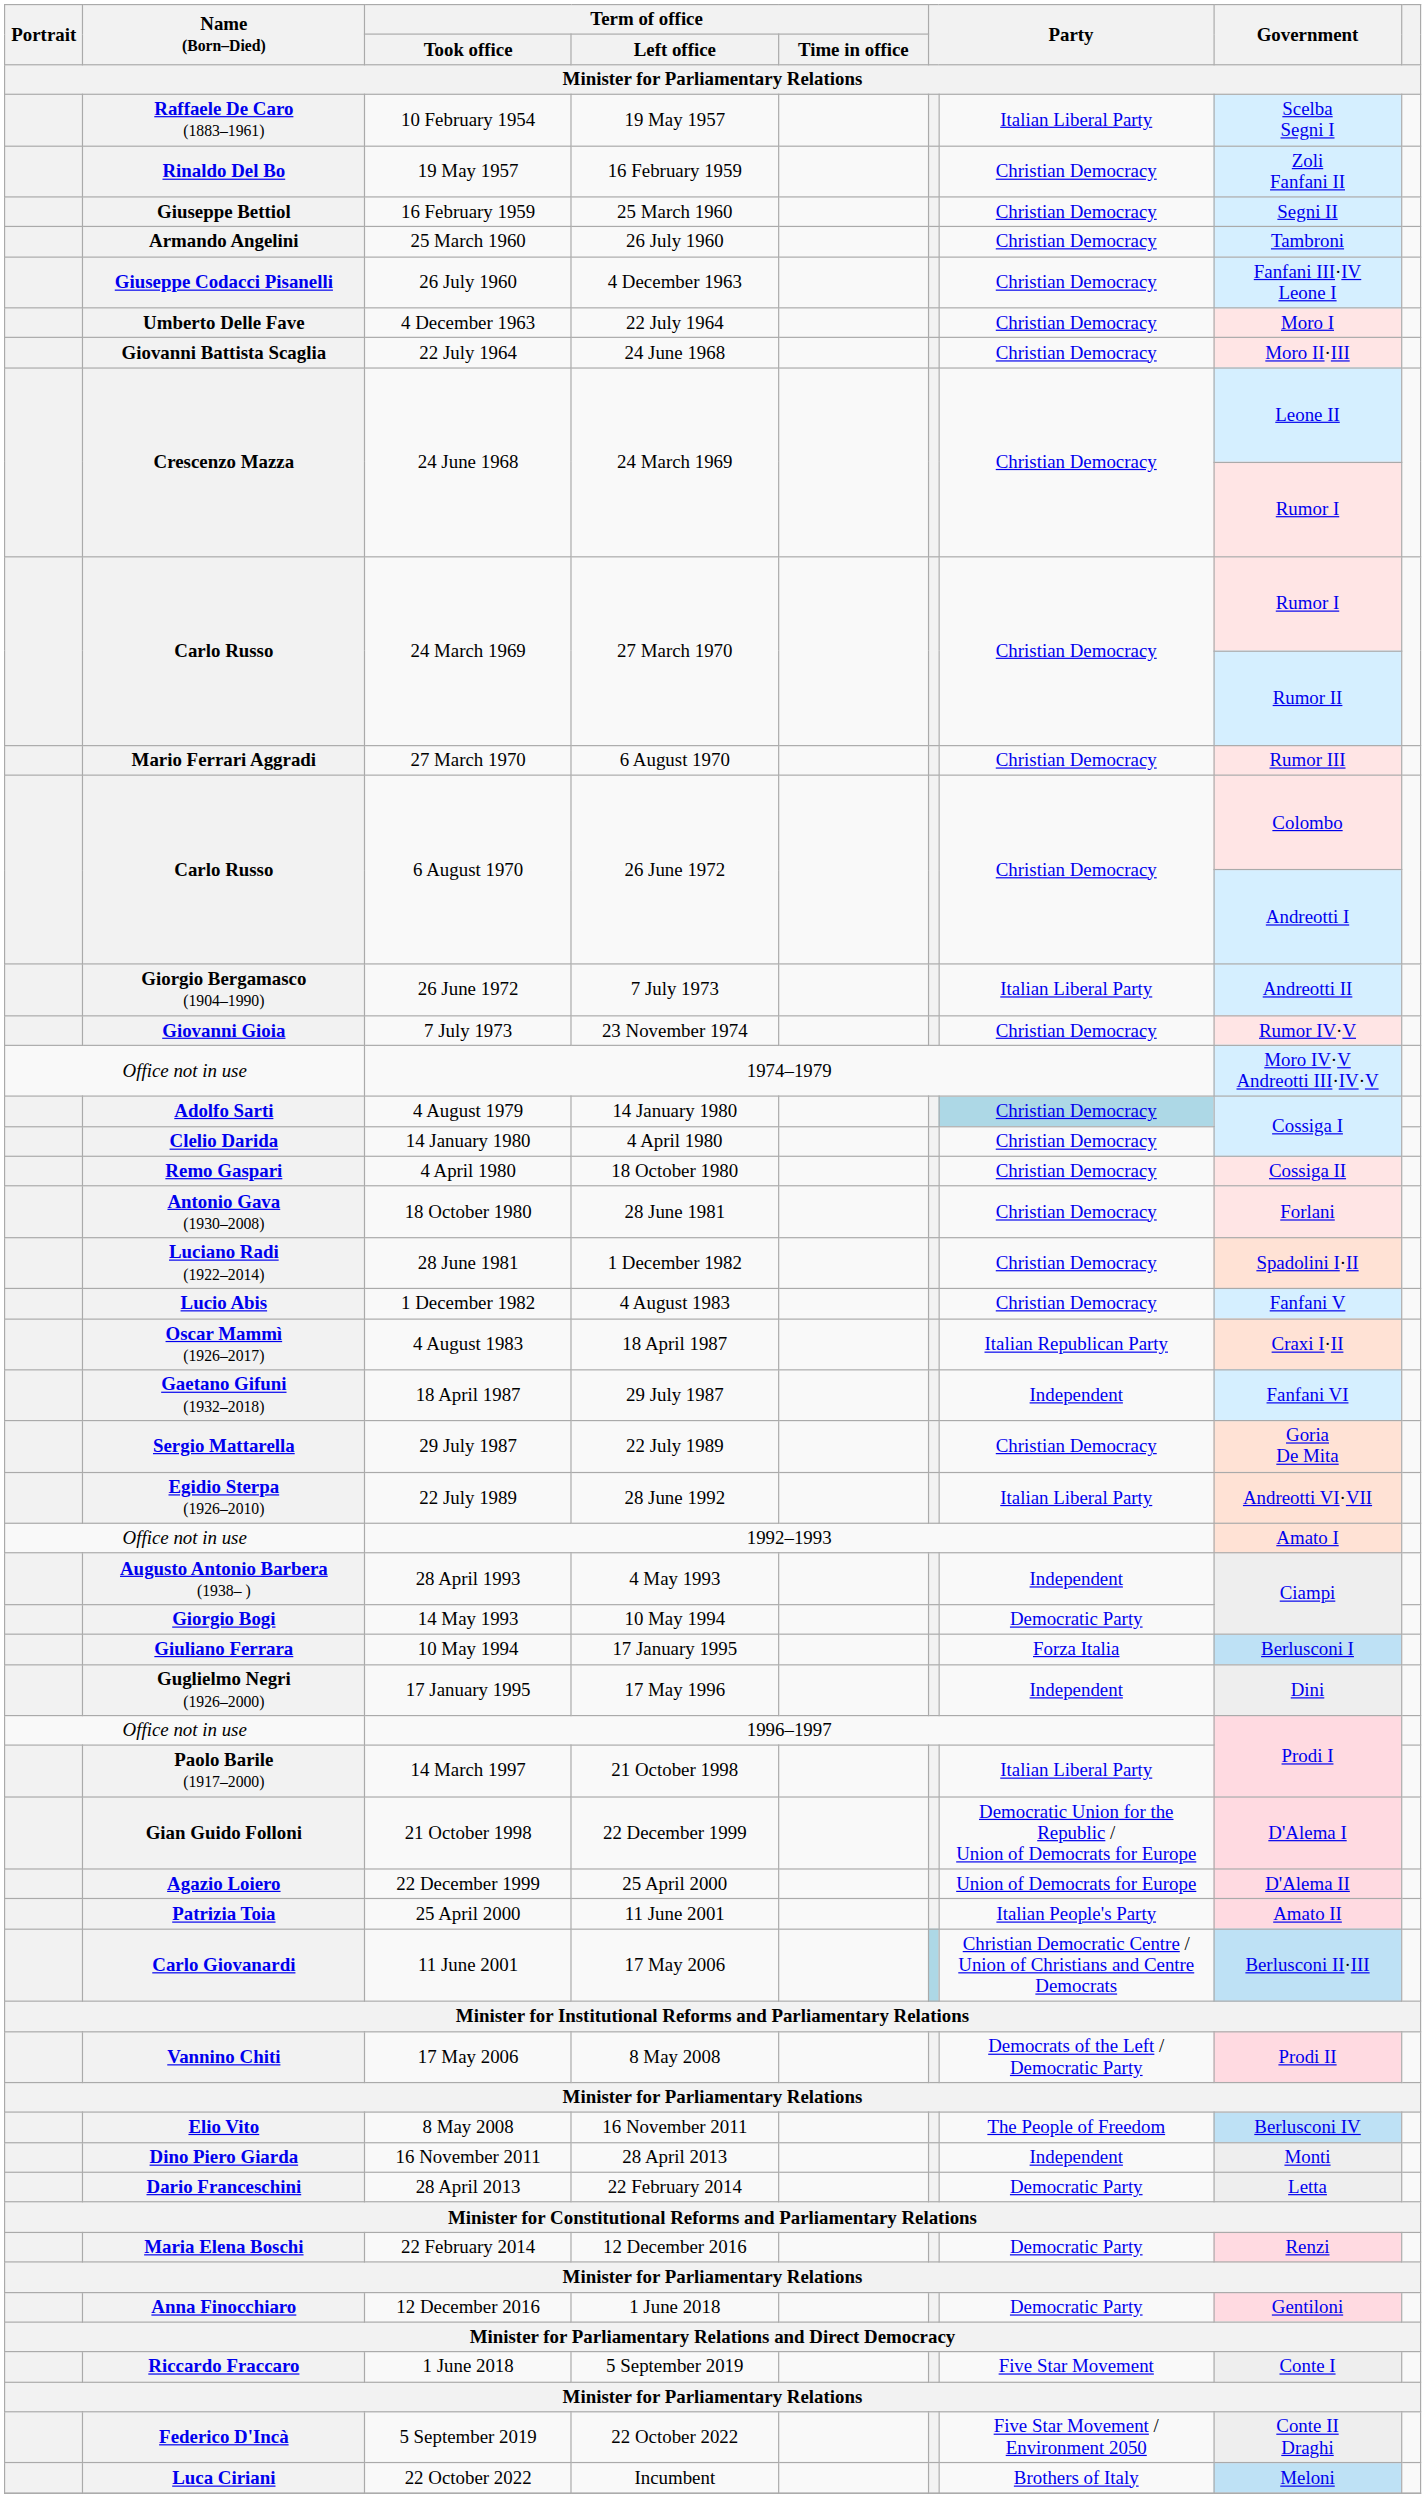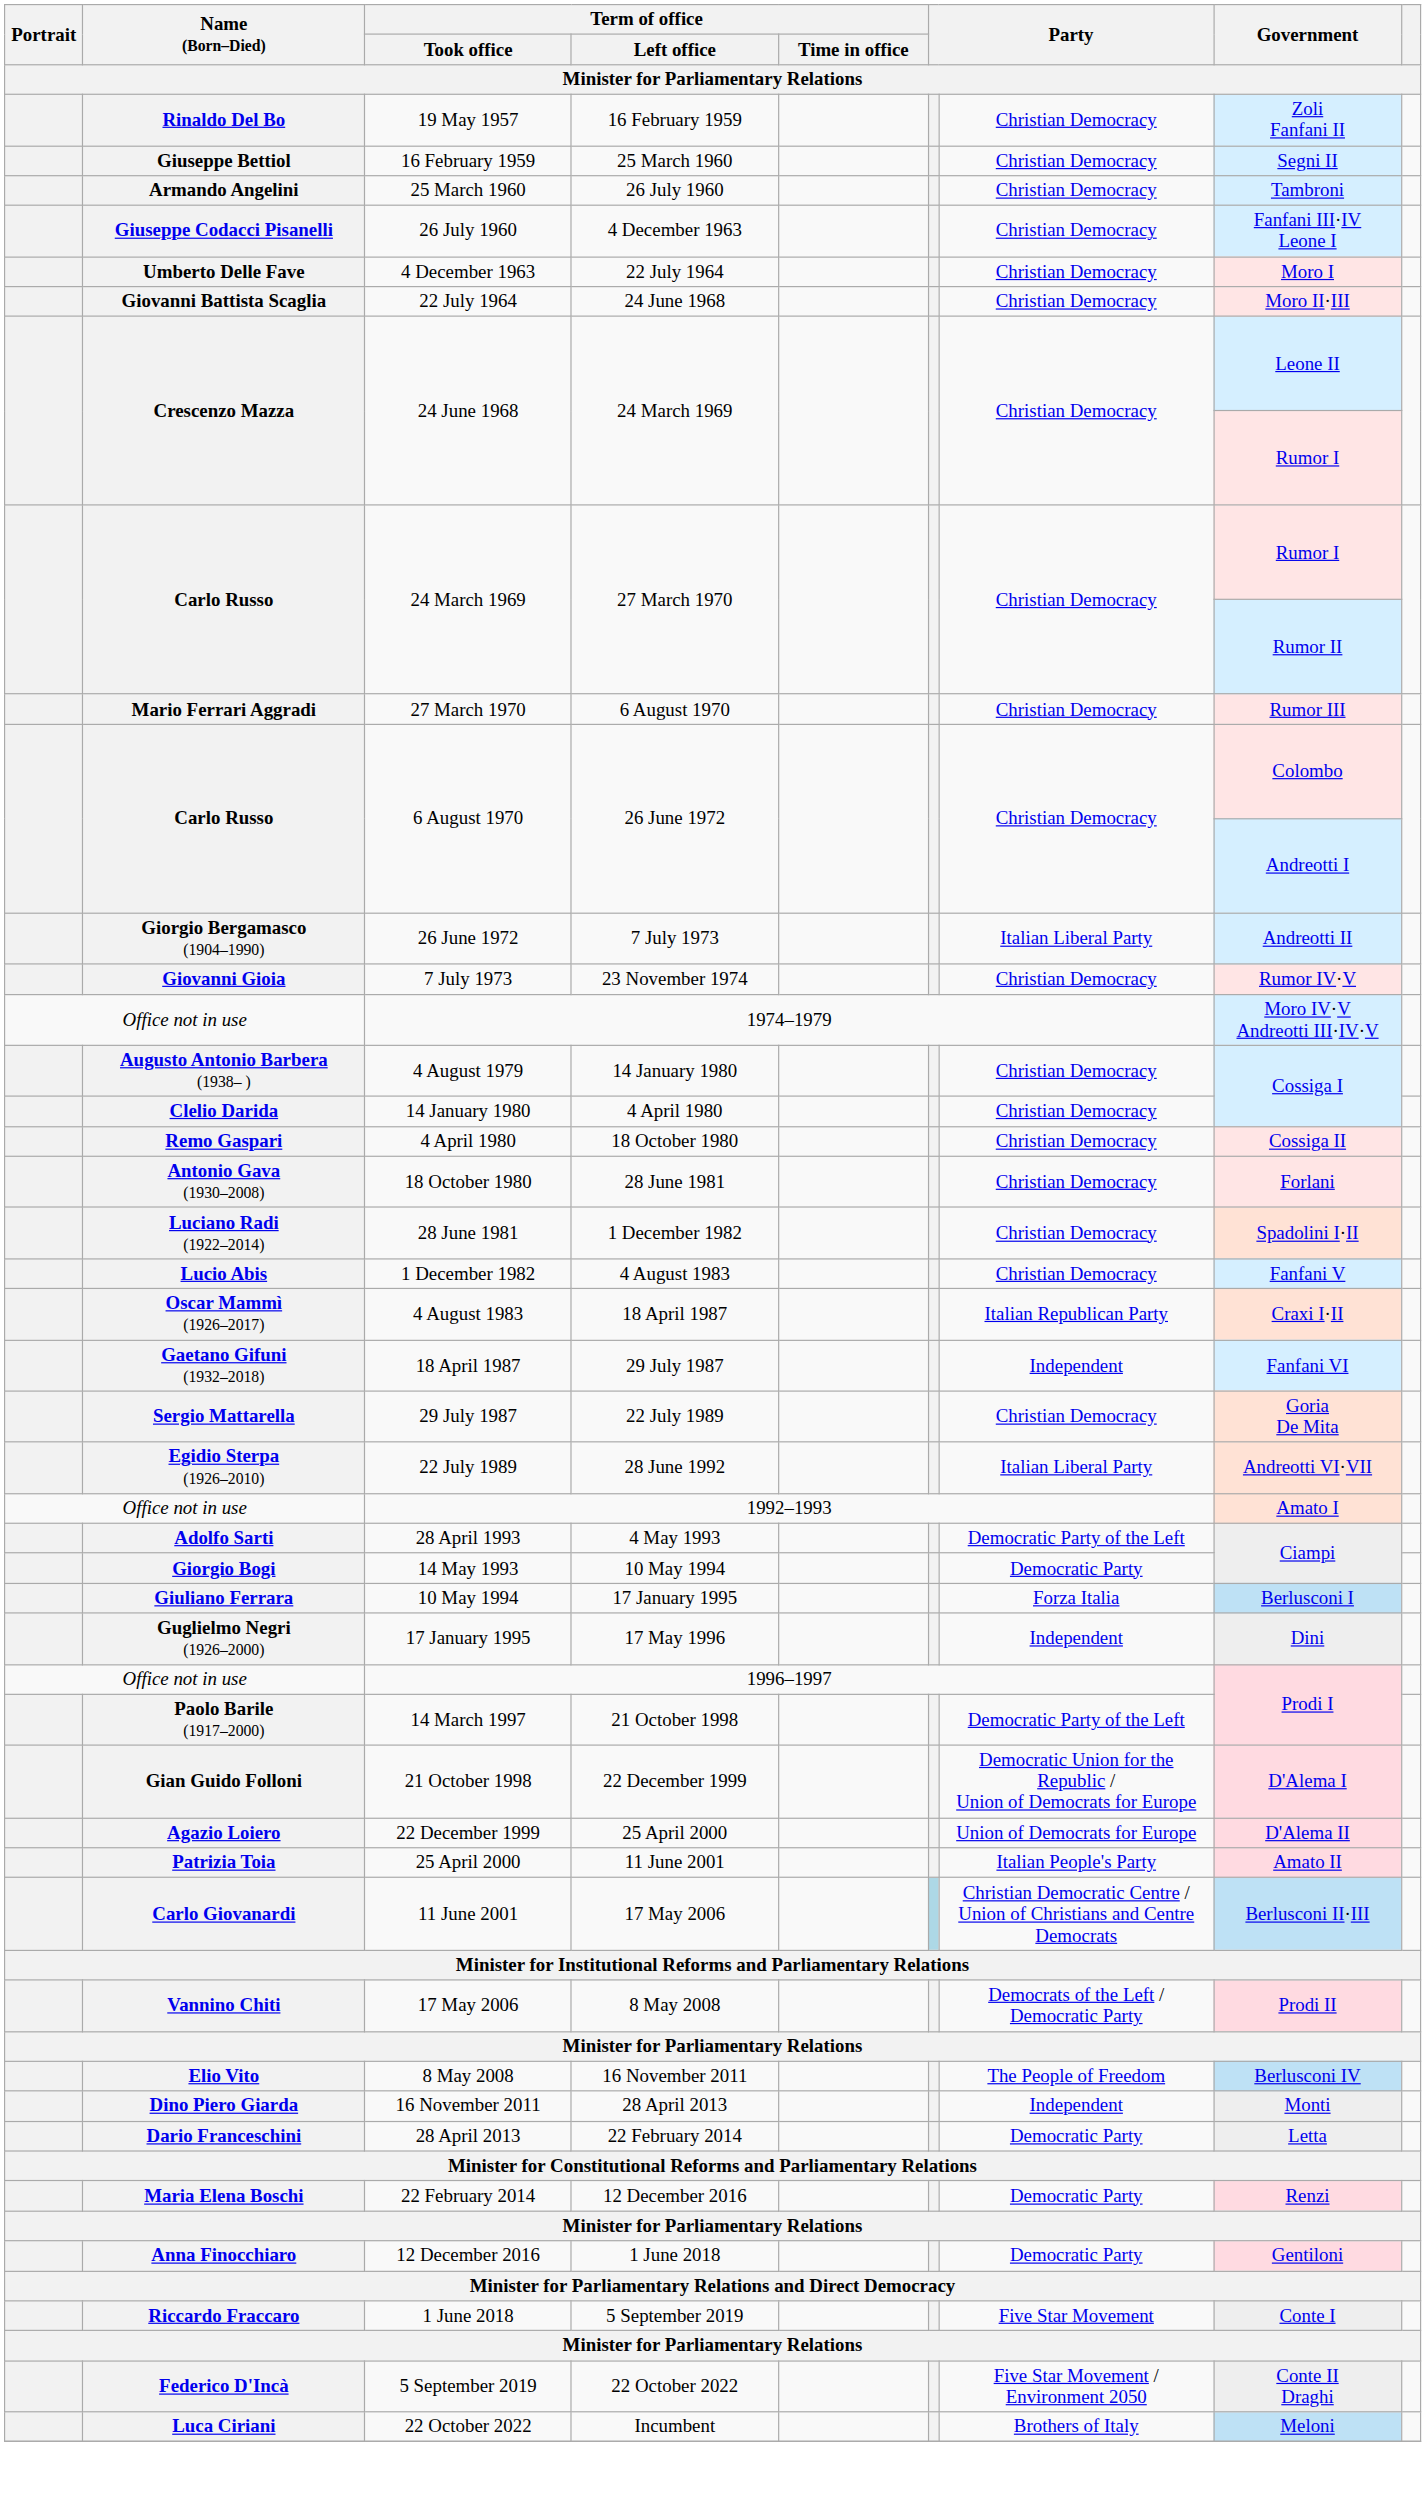- row: (468, 119)
(224, 1111) Adolfo Sarti -> (224, 1070) Augusto Antonio Barbera (1938– )
(1076, 1111) lightblue background -> (1076, 1070) no background
(224, 1578) Augusto Antonio Barbera (1938– ) -> (224, 1538) Adolfo Sarti
(1076, 1578) Independent -> (1076, 1538) Democratic Party of the Left
(1076, 1770) Italian Liberal Party -> (1076, 1719) Democratic Party of the Left
